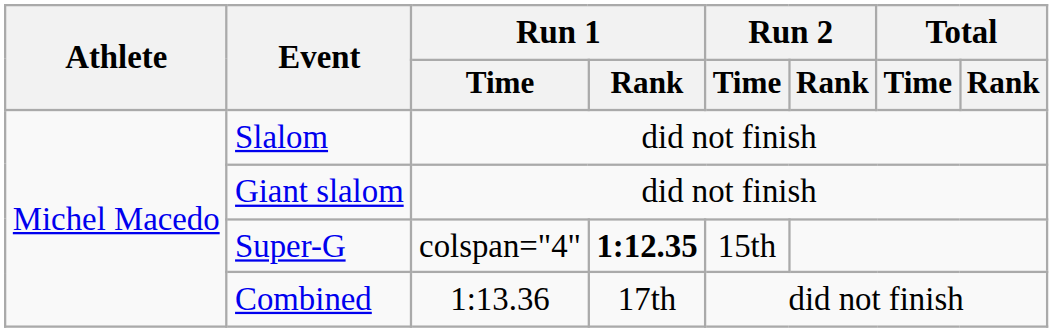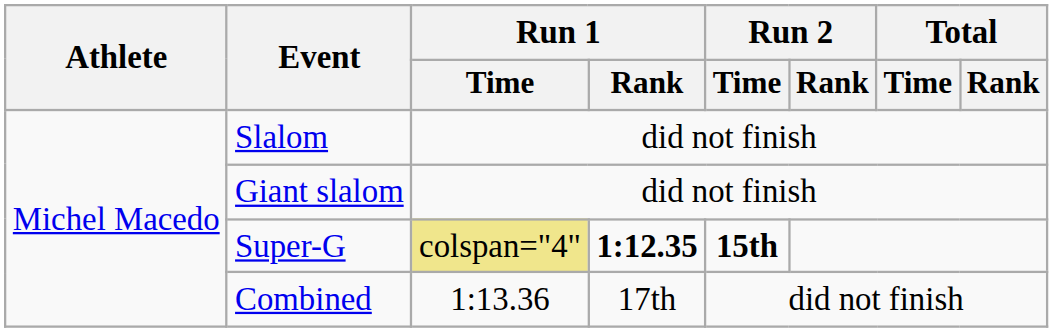(500, 245) no background -> (500, 245) khaki background
(747, 245) normal -> (747, 245) bold
